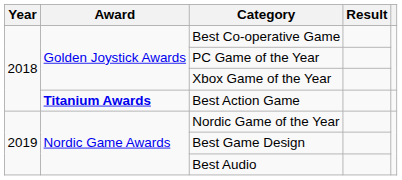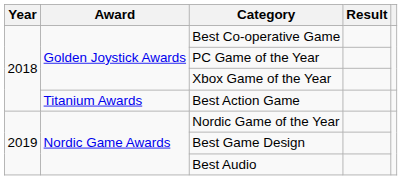(97, 100) bold -> (93, 100) normal
